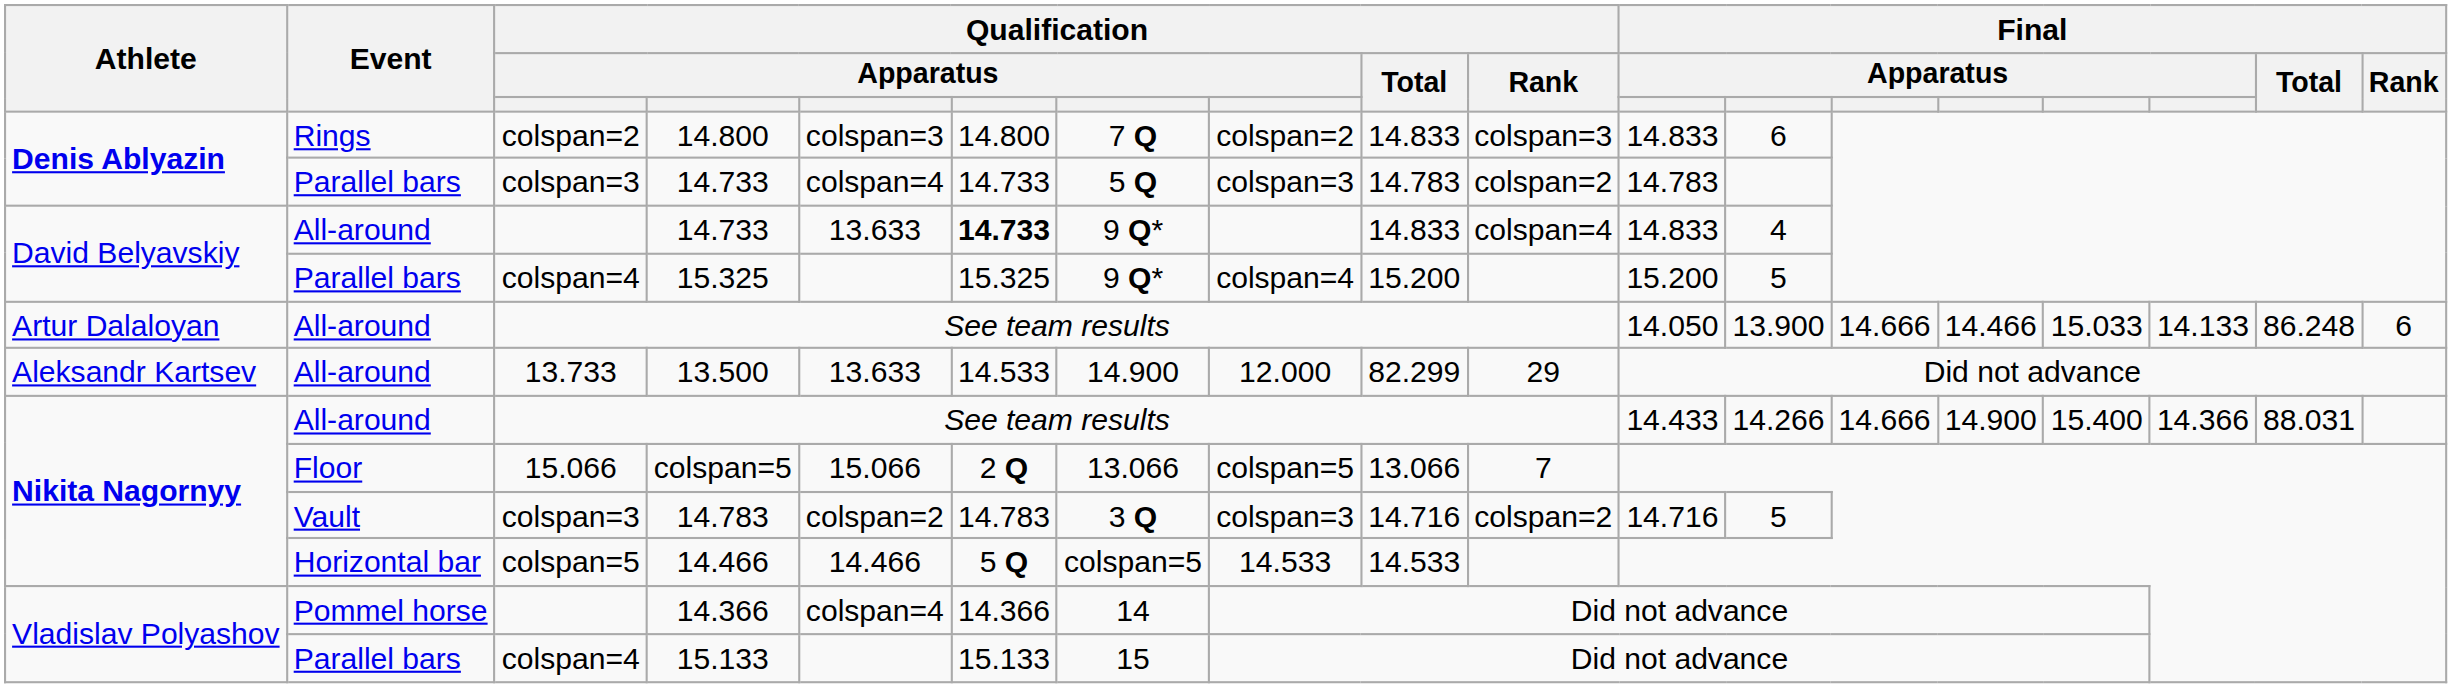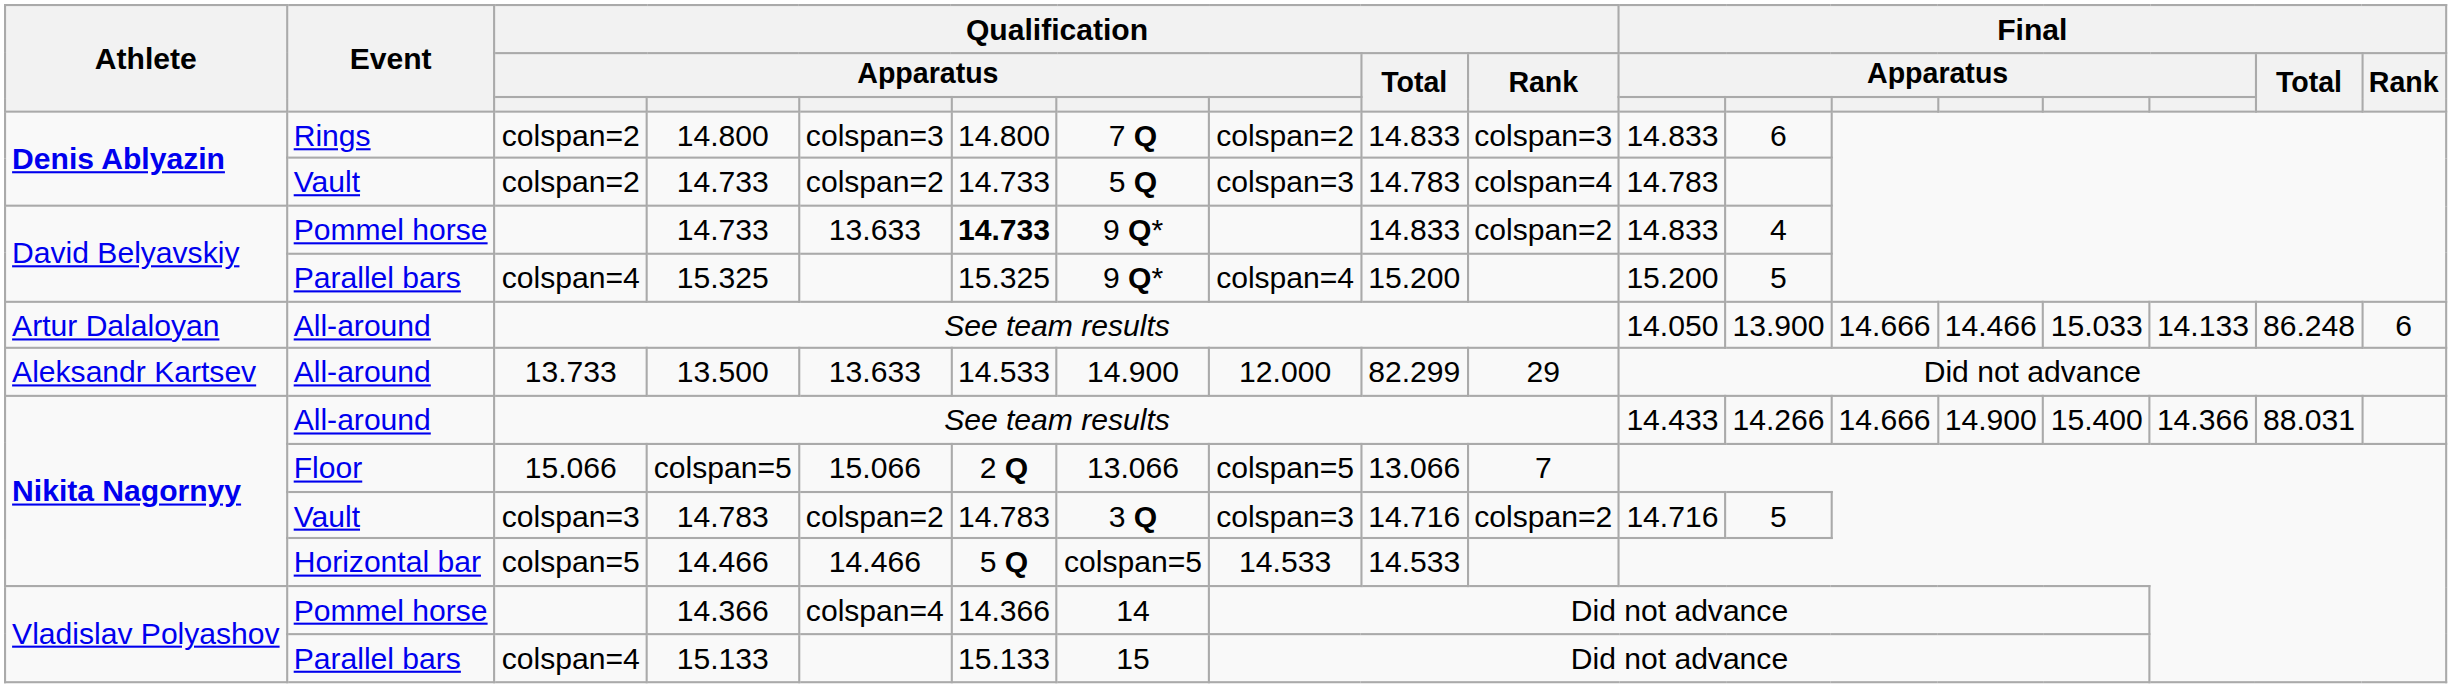(377, 183) Parallel bars -> (327, 183) Vault
(571, 183) colspan=3 -> (571, 183) colspan=2
(875, 183) colspan=4 -> (875, 183) colspan=2
(1543, 183) colspan=2 -> (1543, 183) colspan=4
(362, 230) All-around -> (391, 230) Pommel horse
(1543, 230) colspan=4 -> (1543, 230) colspan=2
